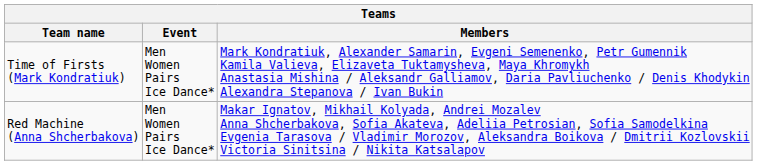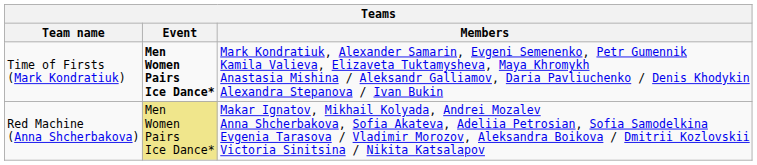(180, 72) normal -> (180, 72) bold
(180, 131) no background -> (180, 131) khaki background
